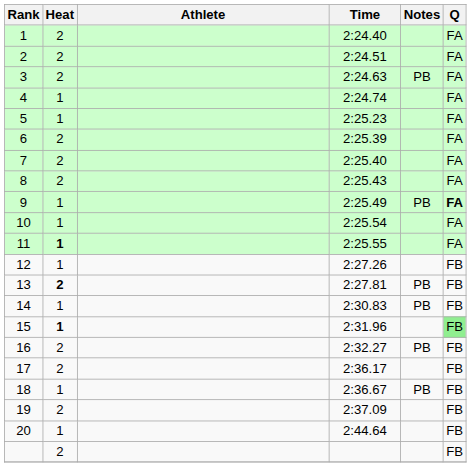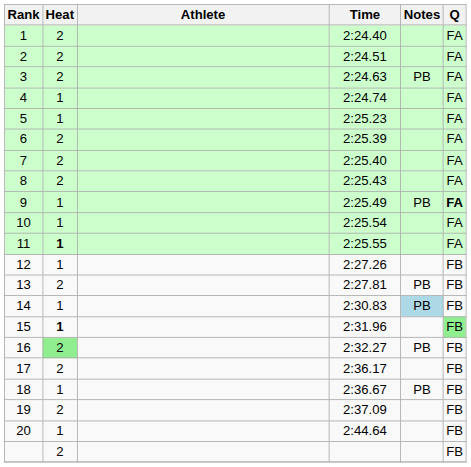(60, 285) bold -> (60, 285) normal
(422, 306) no background -> (422, 306) lightblue background
(60, 347) no background -> (60, 347) lightgreen background
